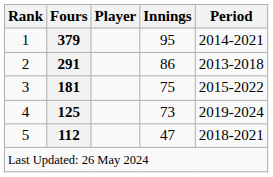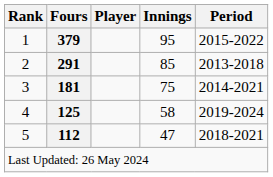(231, 40) 2014-2021 -> (231, 40) 2015-2022
(167, 64) 86 -> (167, 64) 85
(231, 87) 2015-2022 -> (231, 87) 2014-2021
(167, 111) 73 -> (167, 111) 58
